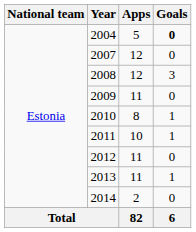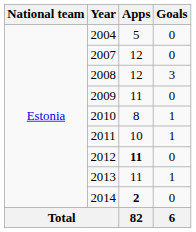(172, 34) bold -> (172, 34) normal
(136, 156) normal -> (136, 156) bold
(136, 197) normal -> (136, 197) bold
